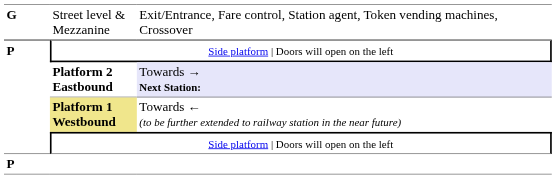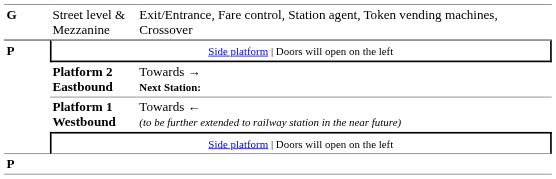(170, 79) lavender background -> (170, 79) no background
(84, 114) khaki background -> (84, 114) no background
